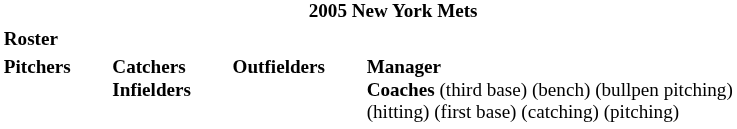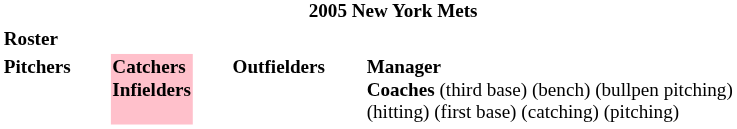(152, 77) no background -> (152, 77) pink background
